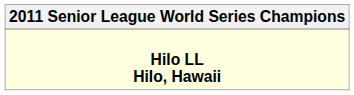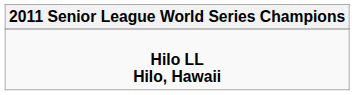(177, 68) lightyellow background -> (177, 68) no background
